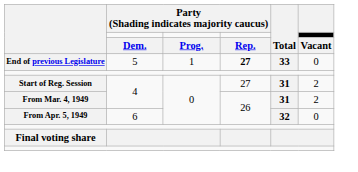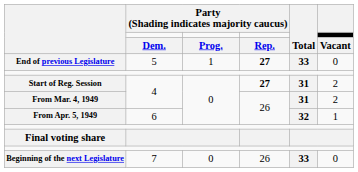(245, 83) normal -> (265, 83) bold
(316, 116) 0 -> (335, 116) 1
+ row: (65, 159)
